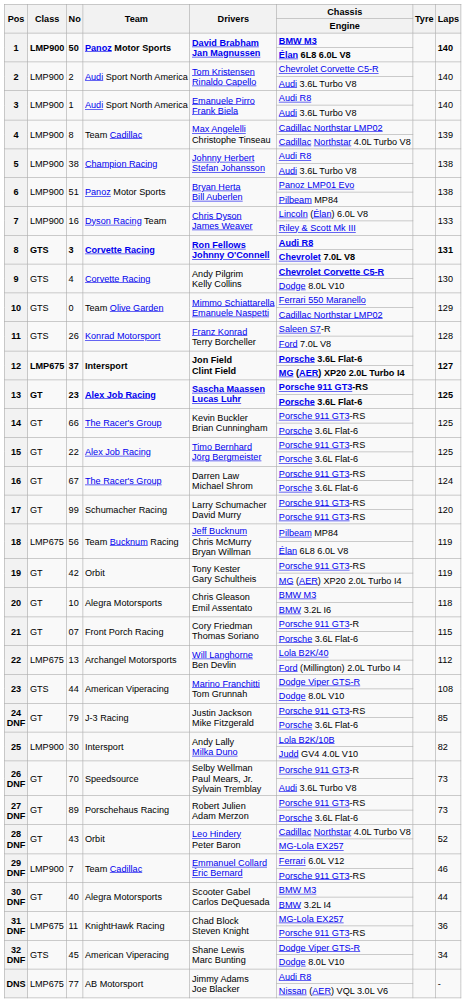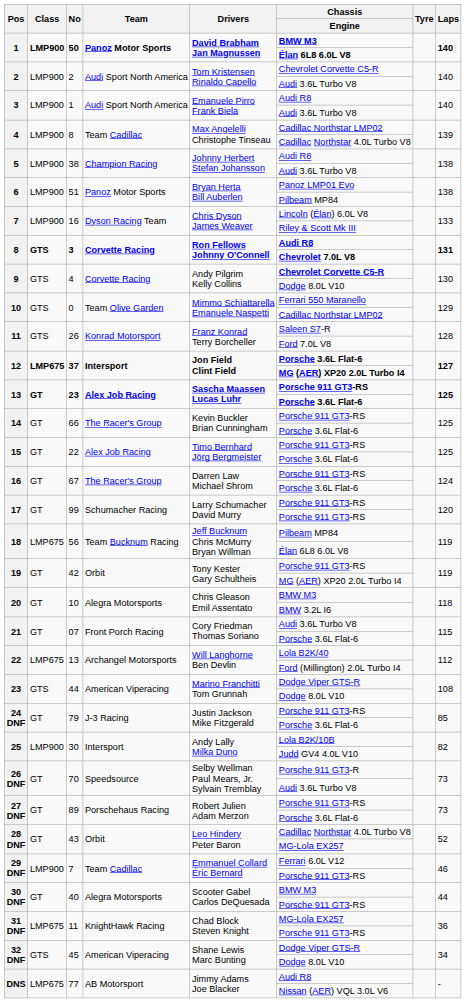(319, 624) Porsche 911 GT3-R -> (318, 624) Audi 3.6L Turbo V8
(305, 904) BMW 3.2L I4 -> (322, 904) Porsche 911 GT3-RS
